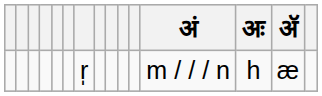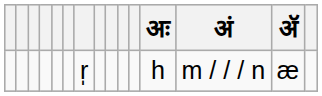columns swapped: (188, 29) <-> (253, 29)
